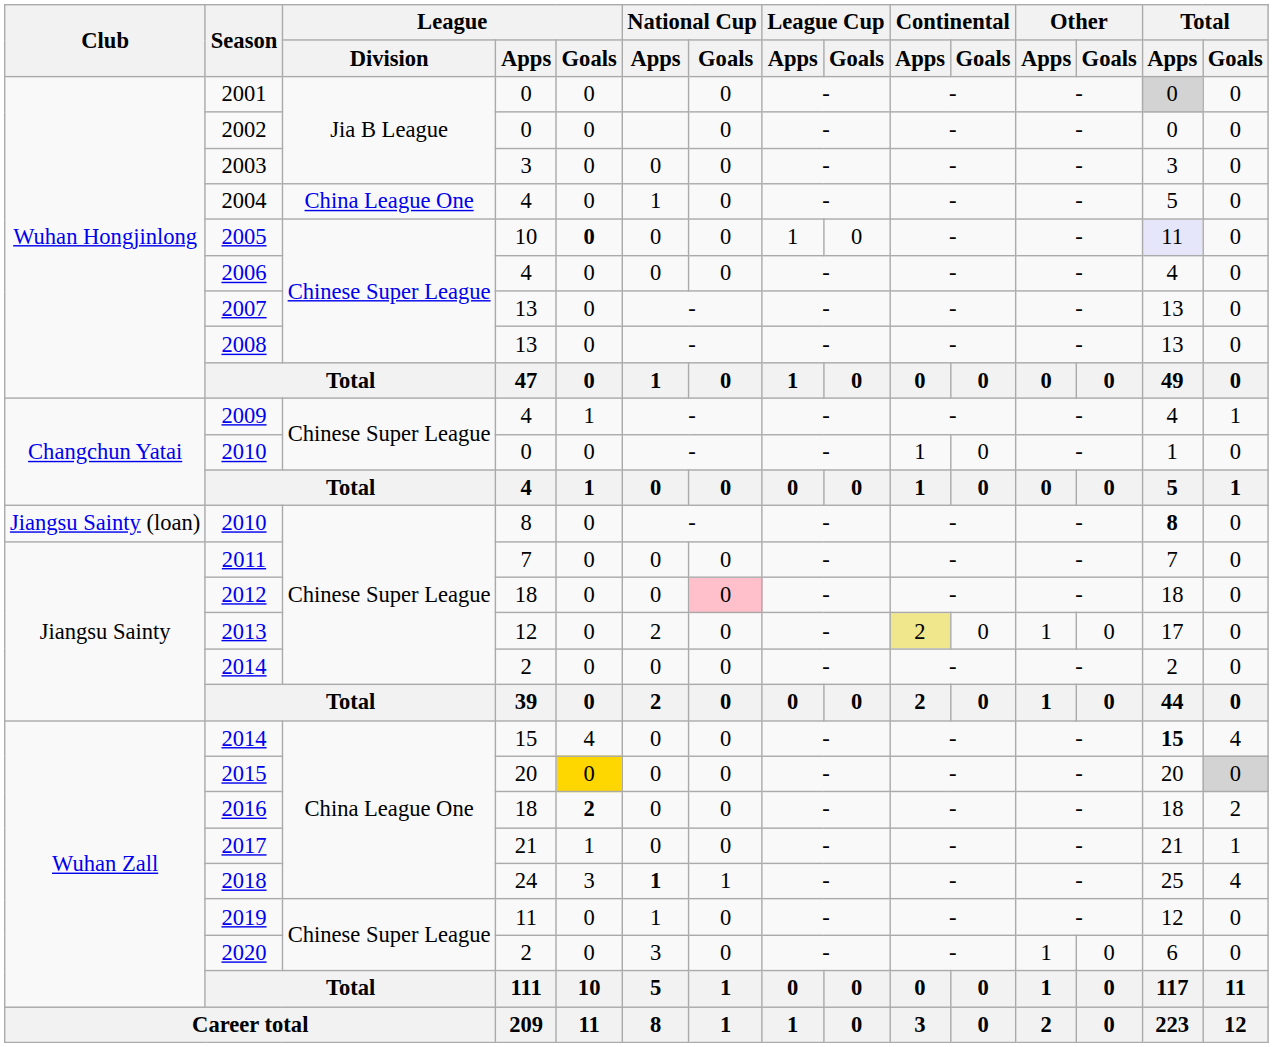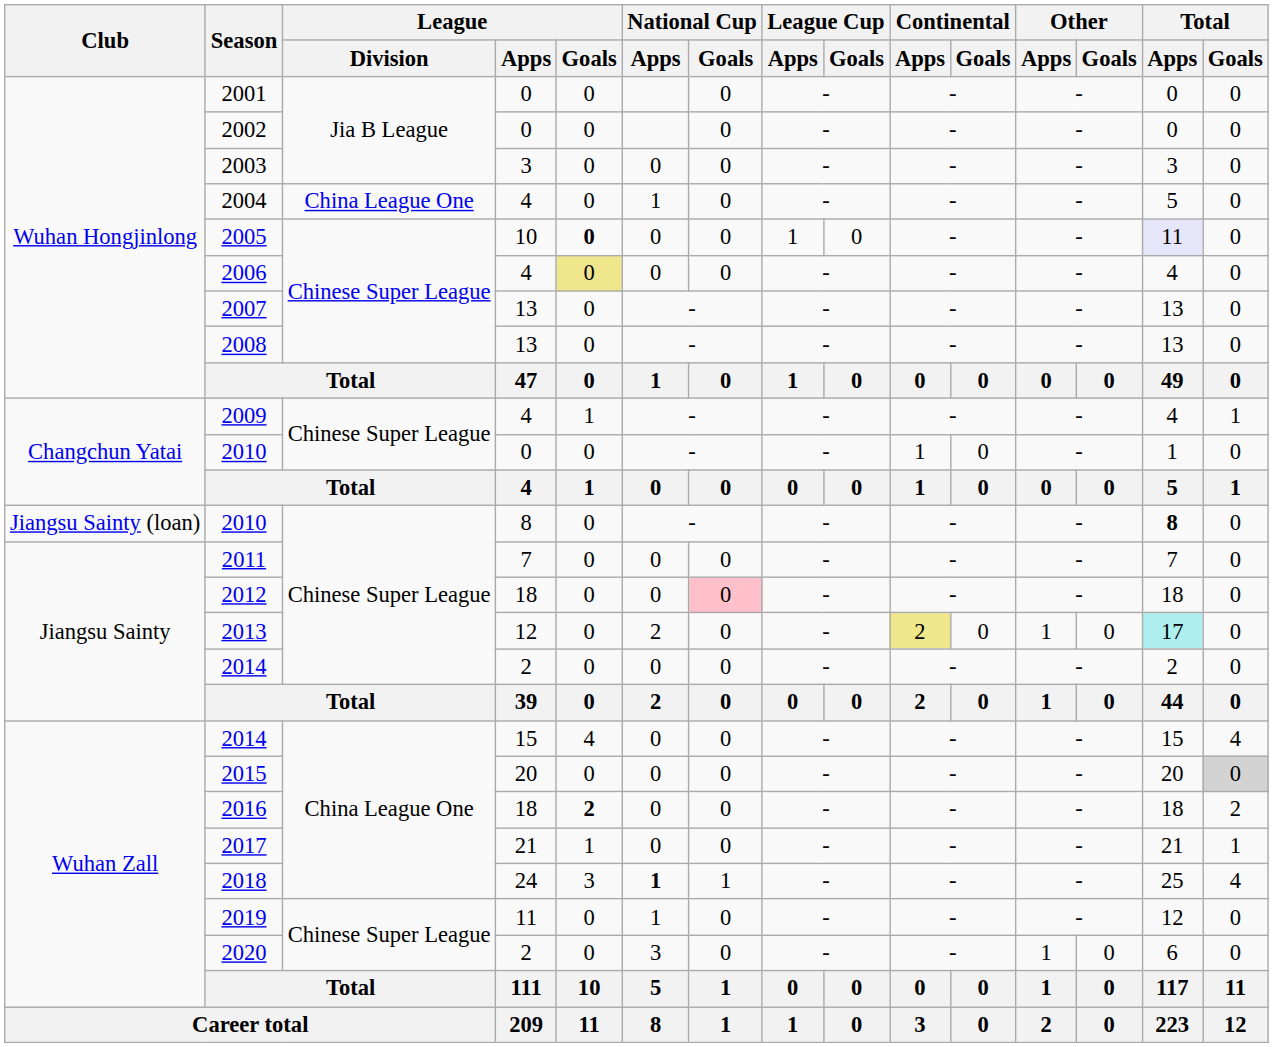(1172, 93) lightgrey background -> (1172, 93) no background
(589, 272) no background -> (589, 272) khaki background
(1172, 630) no background -> (1172, 630) paleturquoise background
(1172, 737) bold -> (1172, 737) normal
(589, 773) gold background -> (589, 773) no background
